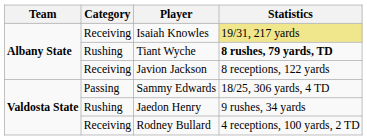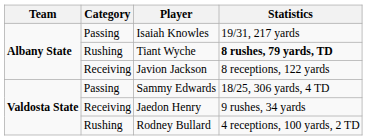(107, 32) Receiving -> (102, 32) Passing
(260, 32) khaki background -> (260, 32) no background
(103, 107) Rushing -> (107, 107) Receiving
(107, 125) Receiving -> (103, 125) Rushing
